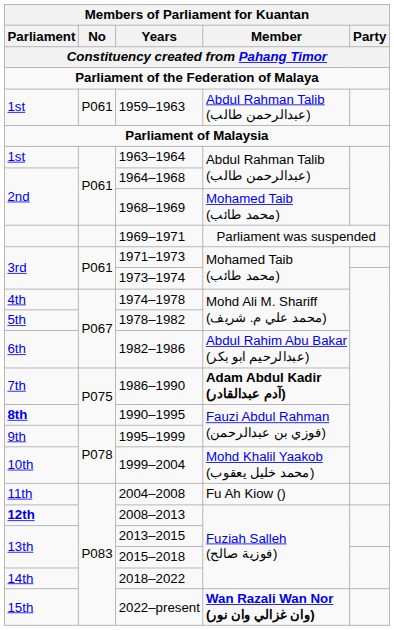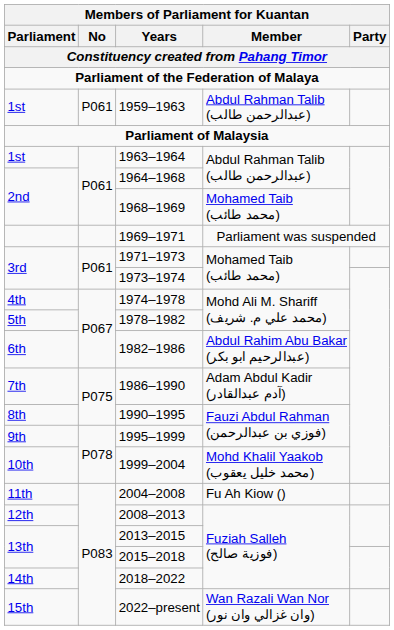(264, 386) bold -> (259, 386) normal
(17, 415) bold -> (17, 415) normal
(21, 515) bold -> (20, 515) normal
(270, 607) bold -> (267, 607) normal
